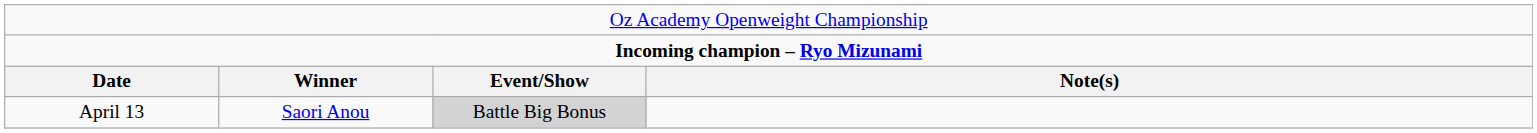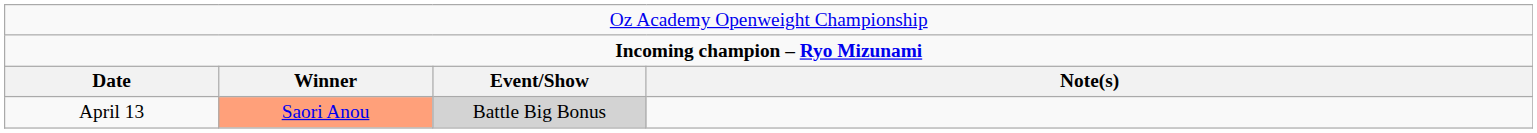(326, 111) no background -> (326, 111) lightsalmon background
